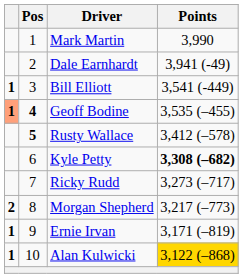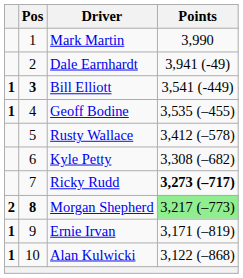(33, 88) normal -> (33, 88) bold
(11, 111) lightsalmon background -> (11, 111) no background
(33, 111) bold -> (33, 111) normal
(33, 135) bold -> (33, 135) normal
(198, 159) bold -> (198, 159) normal
(198, 183) normal -> (198, 183) bold
(33, 207) normal -> (33, 207) bold
(198, 207) no background -> (198, 207) lightgreen background
(198, 254) gold background -> (198, 254) no background
